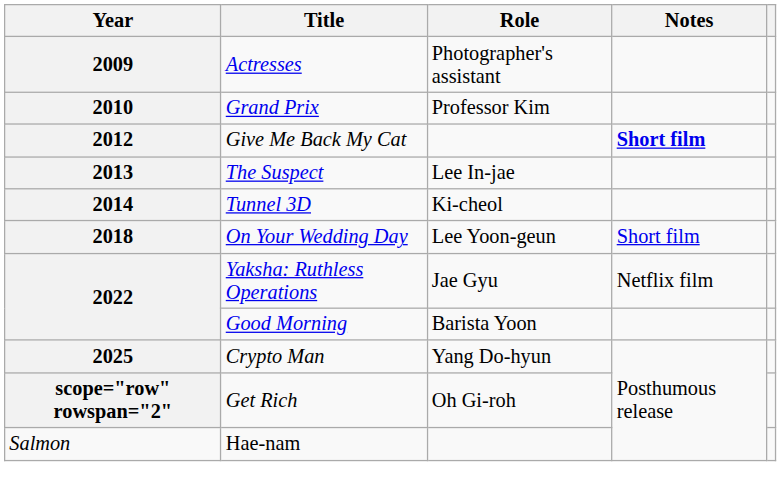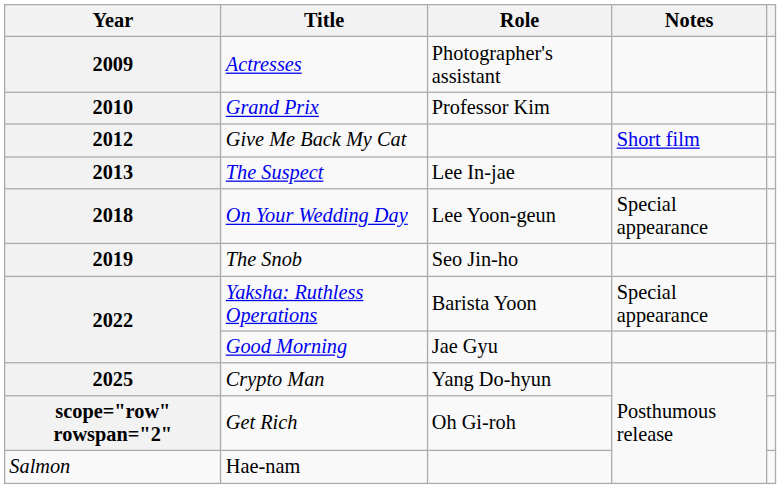(661, 140) bold -> (658, 140) normal
- row: (113, 204)
(658, 236) Short film -> (662, 216) Special appearance
+ row: (113, 259)
(465, 280) Jae Gyu -> (484, 303) Barista Yoon
(665, 280) Netflix film -> (662, 303) Special appearance
(484, 324) Barista Yoon -> (465, 347) Jae Gyu
